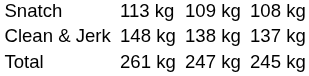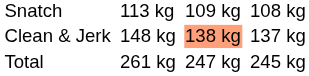(213, 36) no background -> (213, 36) lightsalmon background
